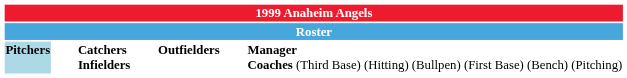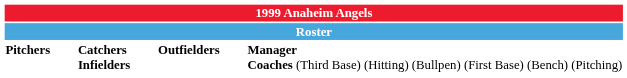(28, 50) lightblue background -> (28, 50) no background
